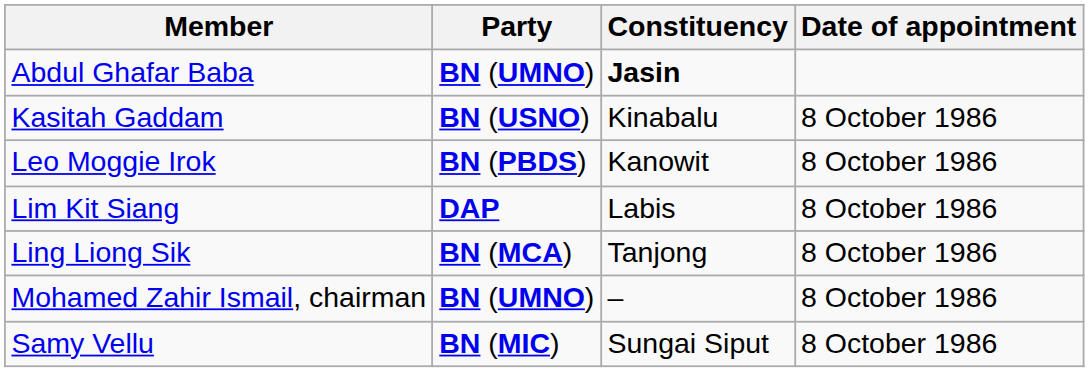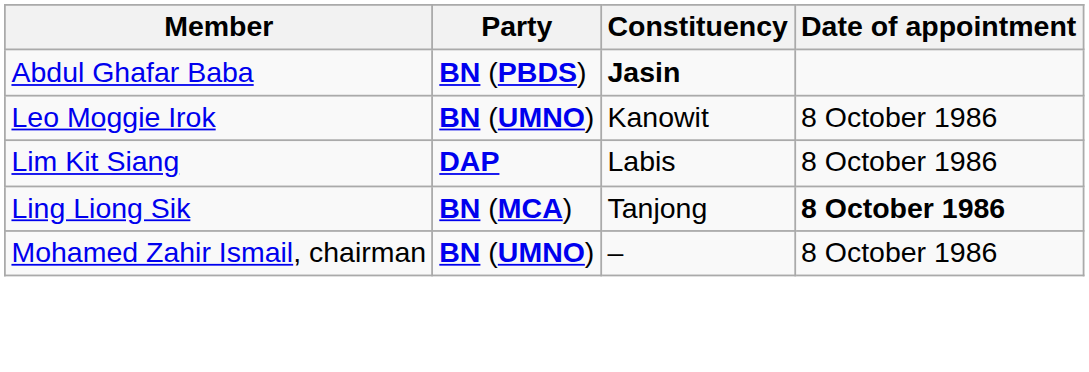(517, 72) BN (UMNO) -> (513, 72) BN (PBDS)
- row: (118, 117)
(513, 162) BN (PBDS) -> (517, 117) BN (UMNO)
(899, 252) normal -> (903, 207) bold
- row: (83, 343)
